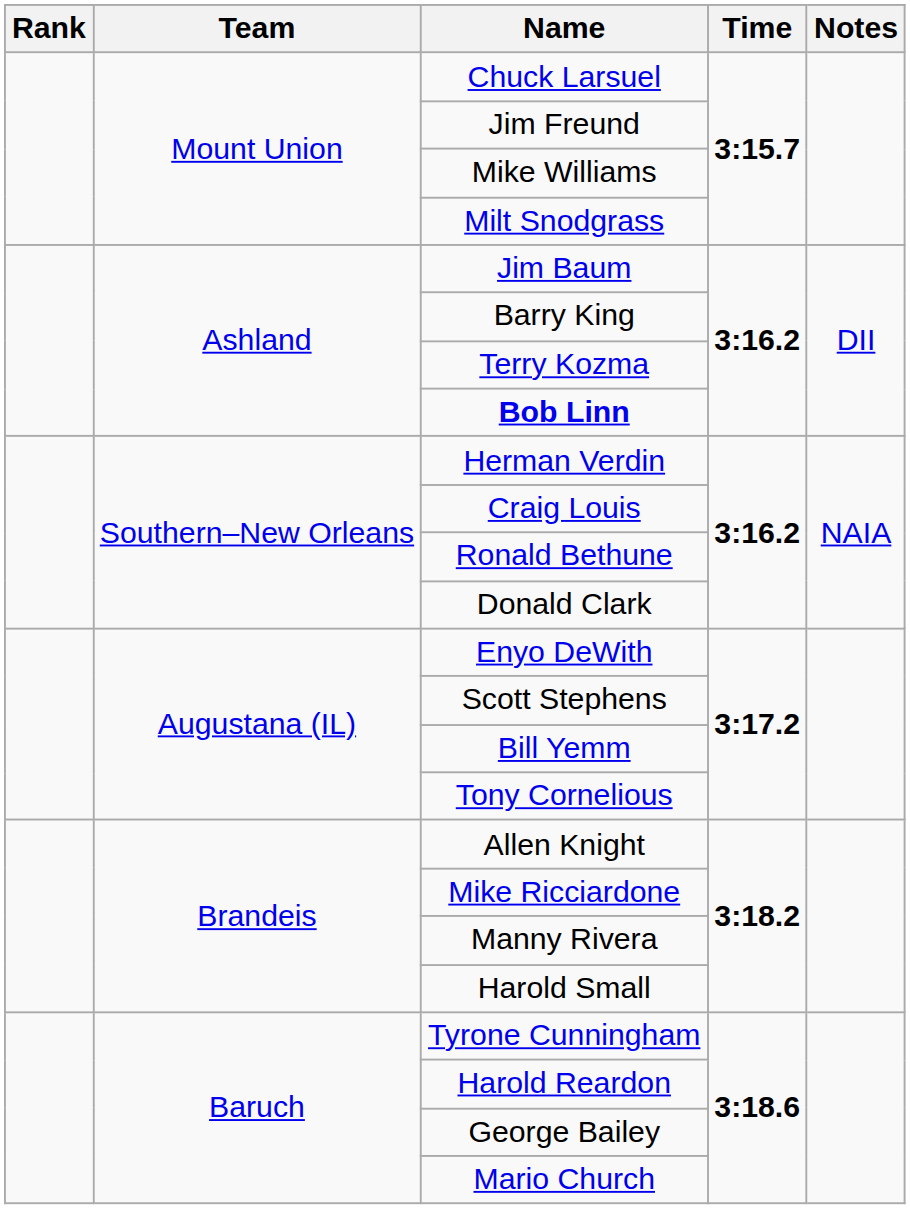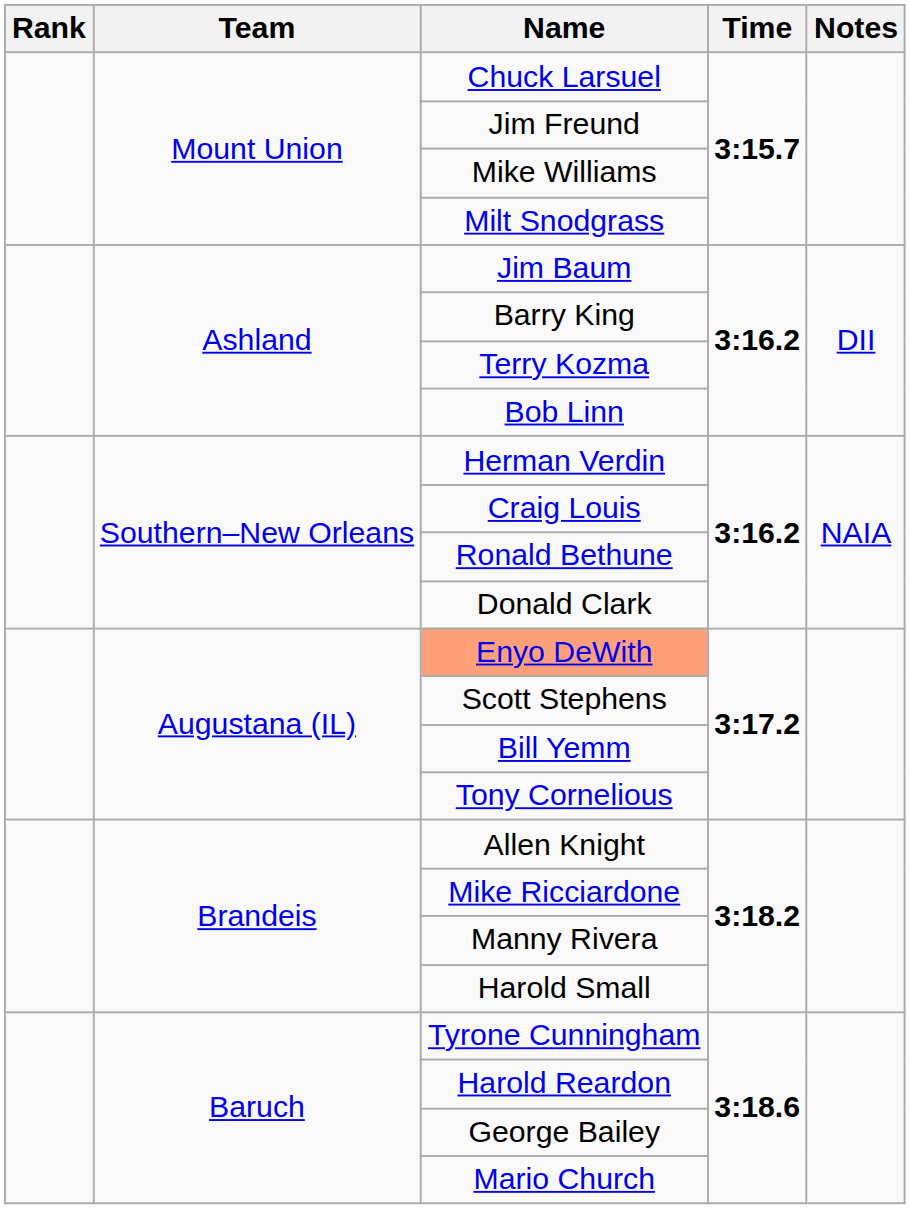(564, 412) bold -> (564, 412) normal
(564, 651) no background -> (564, 651) lightsalmon background
